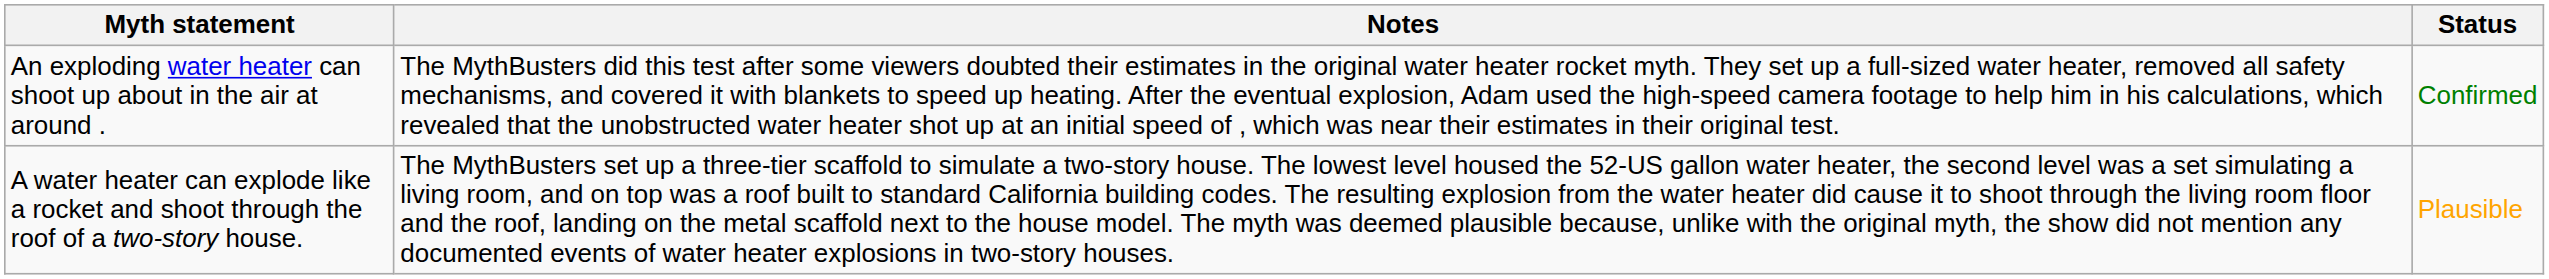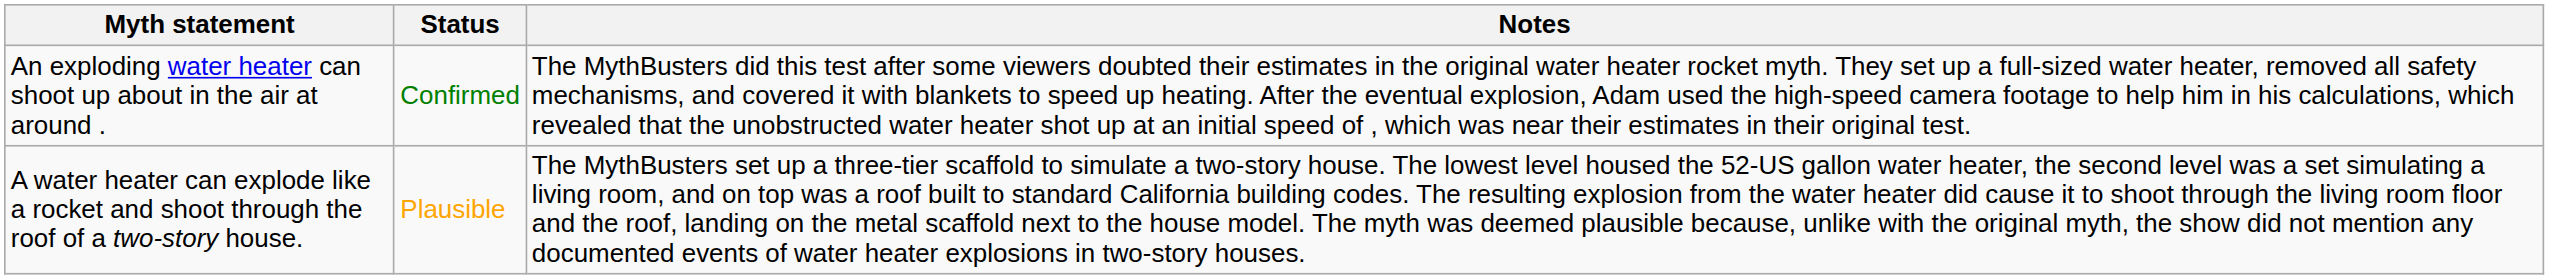columns swapped: (2478, 25) <-> (1403, 25)
